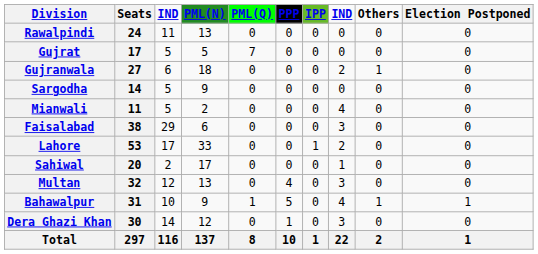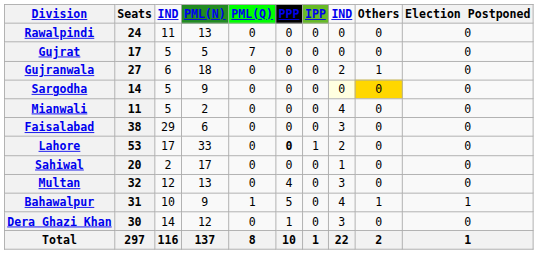(342, 89) no background -> (342, 89) lightyellow background
(379, 89) no background -> (379, 89) gold background
(289, 146) normal -> (289, 146) bold
